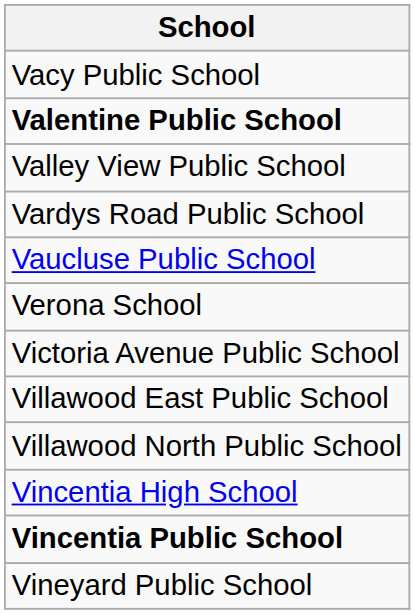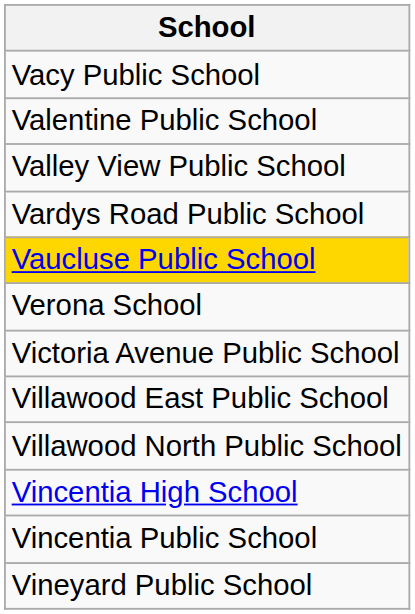(177, 120) bold -> (164, 120) normal
(164, 259) no background -> (164, 259) gold background
(177, 538) bold -> (164, 538) normal
